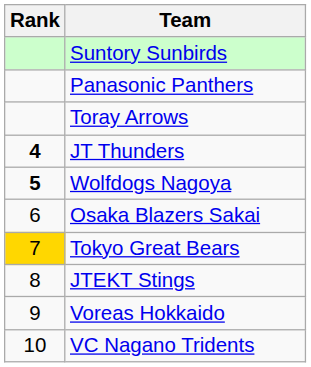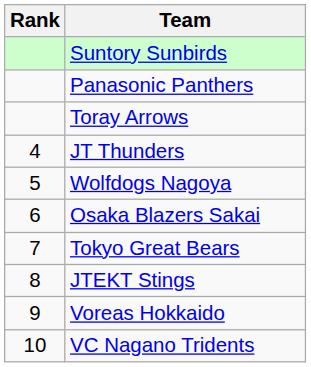(35, 150) bold -> (35, 150) normal
(35, 183) bold -> (35, 183) normal
(35, 248) gold background -> (35, 248) no background
